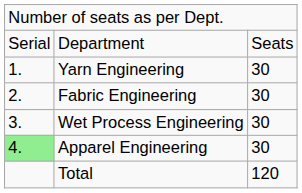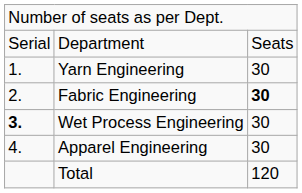(260, 95) normal -> (260, 95) bold
(15, 122) normal -> (15, 122) bold
(15, 148) lightgreen background -> (15, 148) no background
